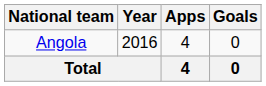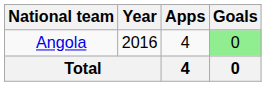(235, 42) no background -> (235, 42) lightgreen background
